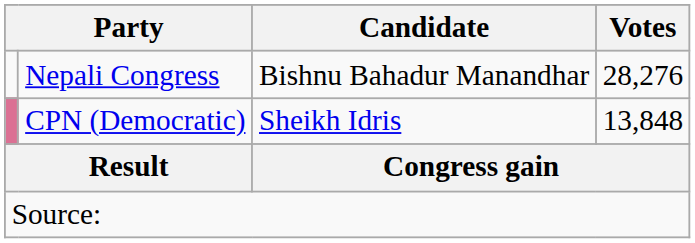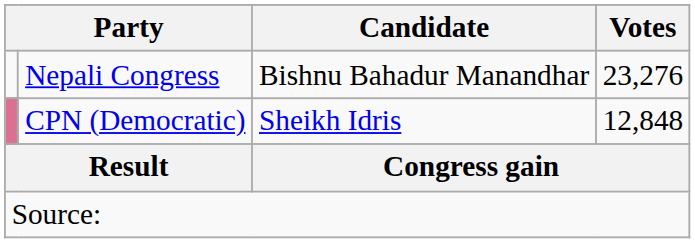(643, 74) 28,276 -> (643, 74) 23,276
(643, 120) 13,848 -> (643, 120) 12,848
